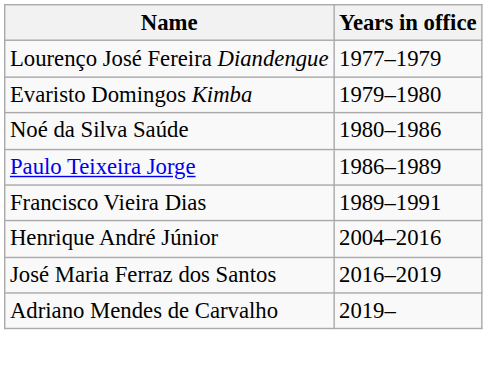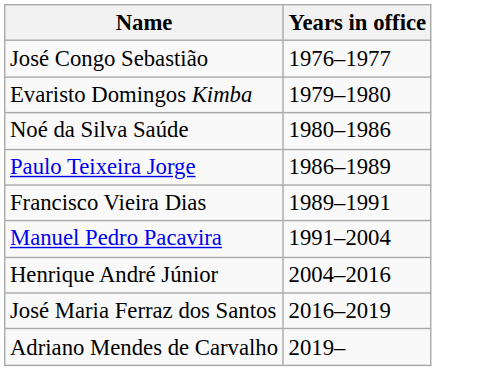+ row: (109, 58)
- row: (169, 58)
+ row: (116, 238)
